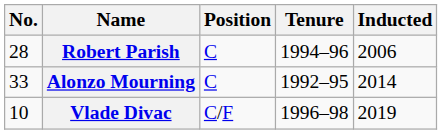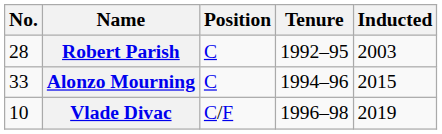(314, 50) 1994–96 -> (314, 50) 1992–95
(377, 50) 2006 -> (377, 50) 2003
(314, 81) 1992–95 -> (314, 81) 1994–96
(377, 81) 2014 -> (377, 81) 2015
